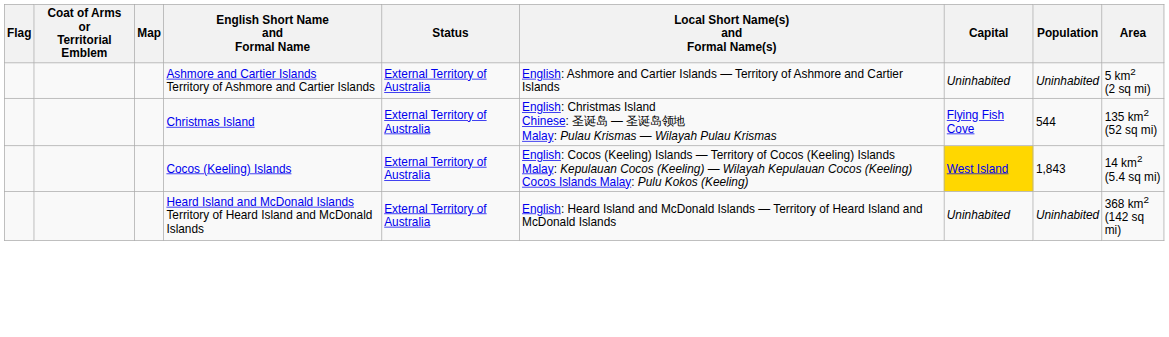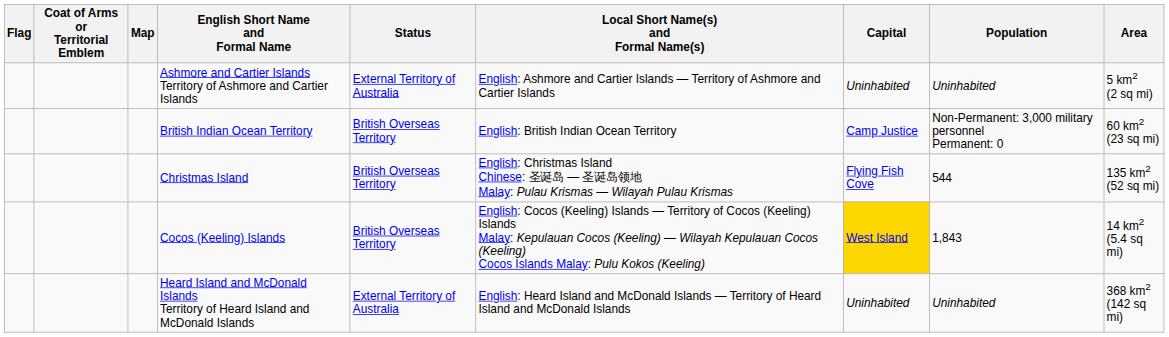+ row: (236, 131)
(435, 122) External Territory of Australia -> (396, 177) British Overseas Territory
(435, 168) External Territory of Australia -> (396, 237) British Overseas Territory
